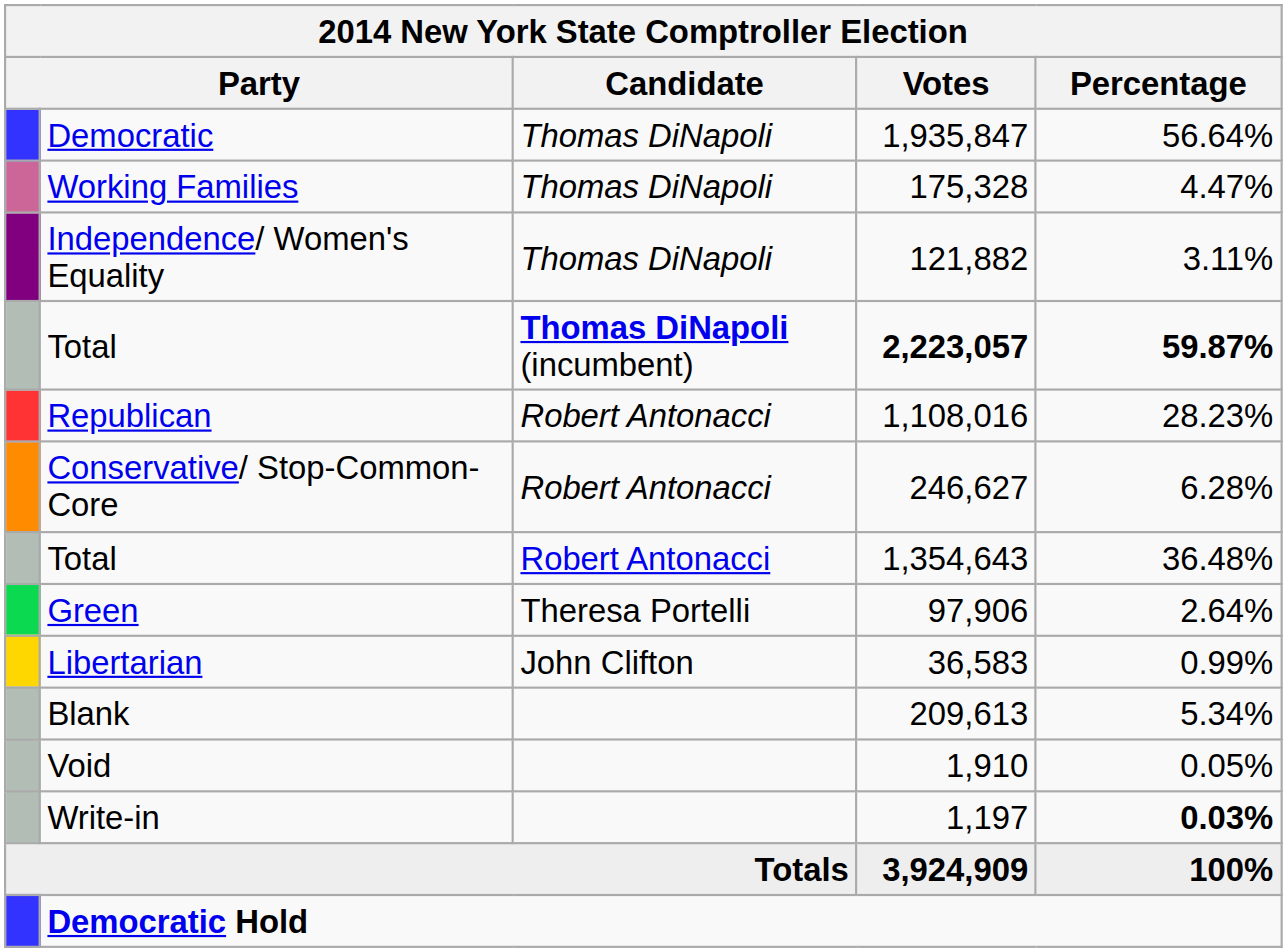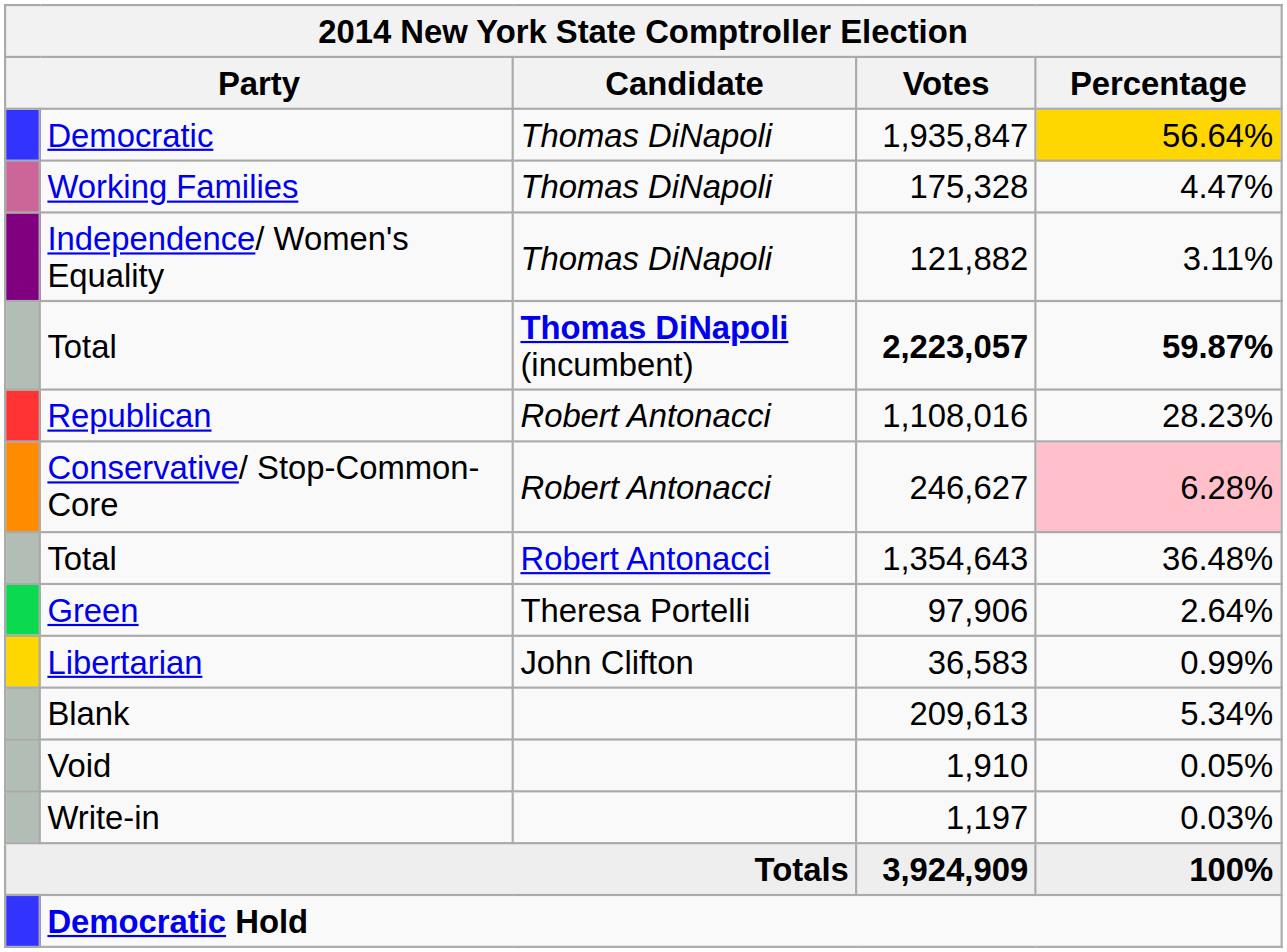(1218, 135) no background -> (1218, 135) gold background
(1227, 487) no background -> (1227, 487) pink background
(1227, 817) bold -> (1227, 817) normal
